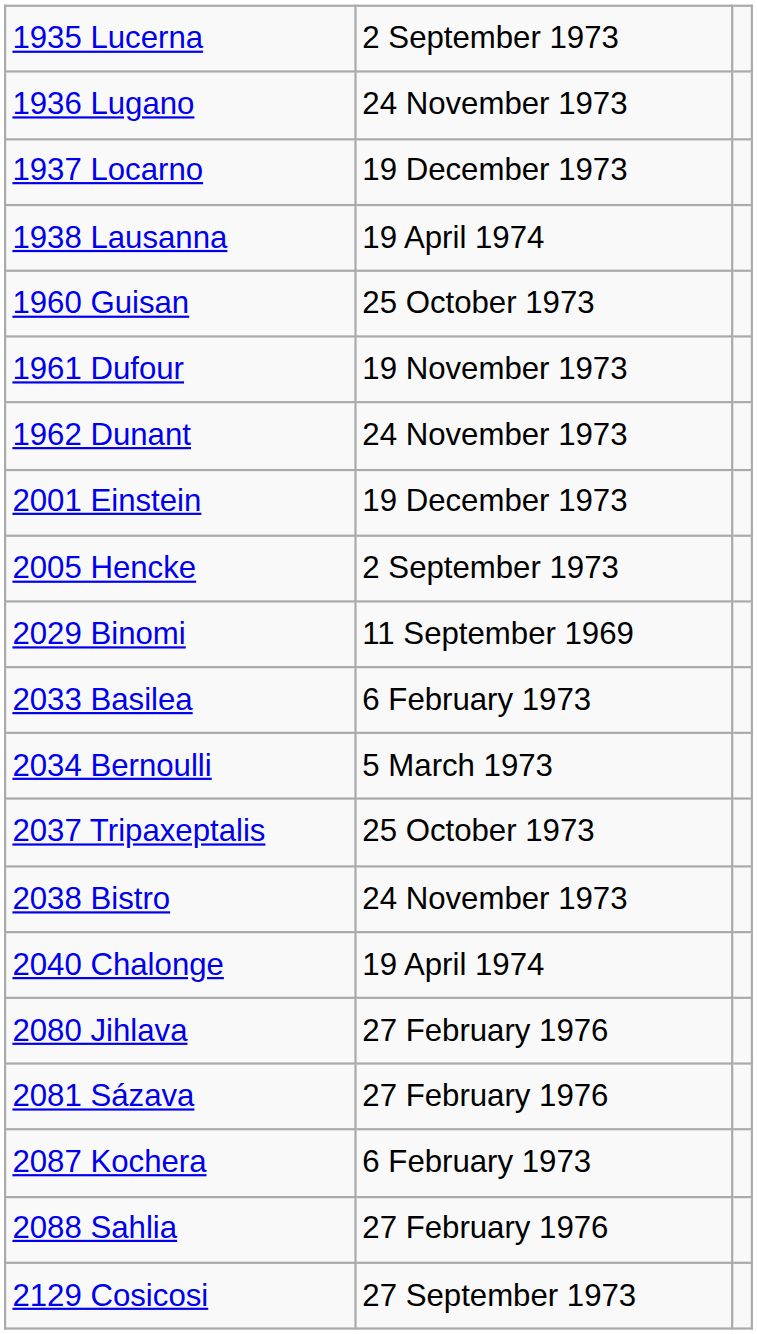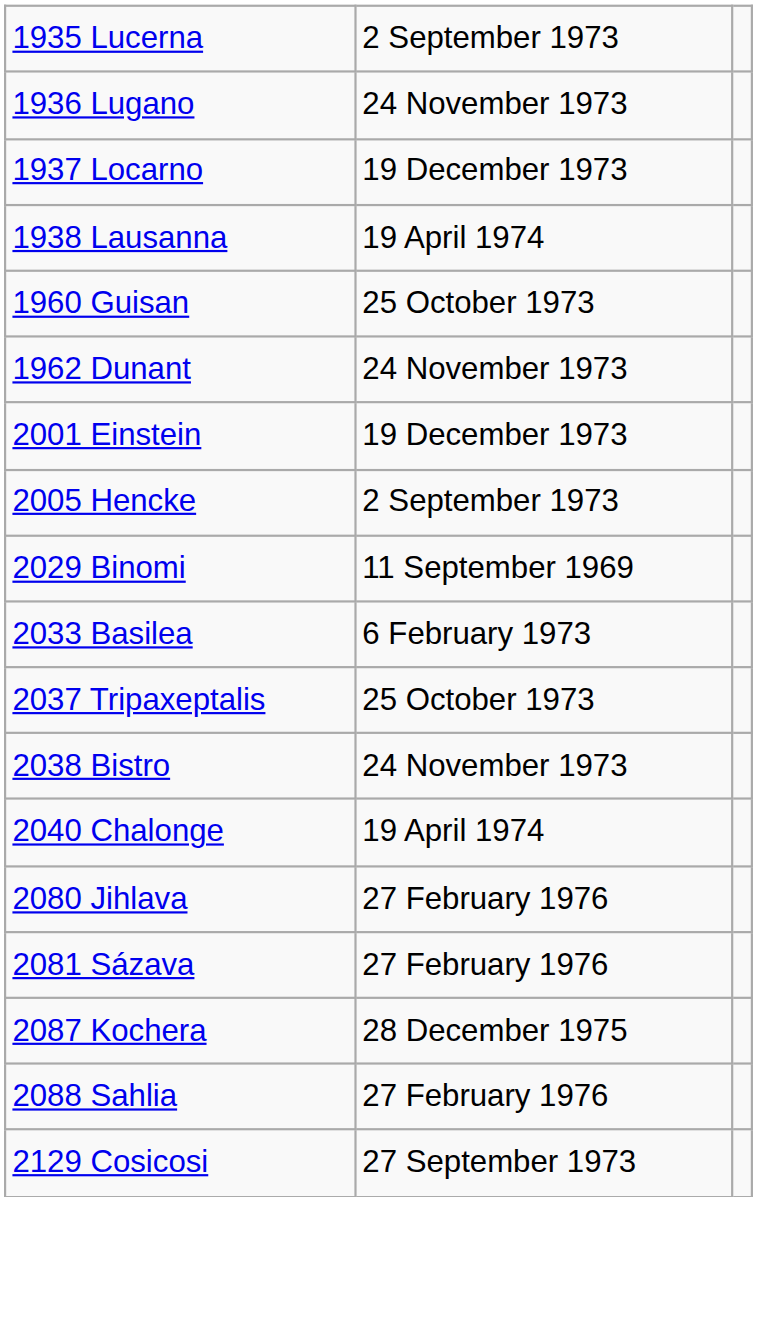- row: (98, 368)
- row: (112, 765)
(477, 1162) 6 February 1973 -> (495, 1029) 28 December 1975
